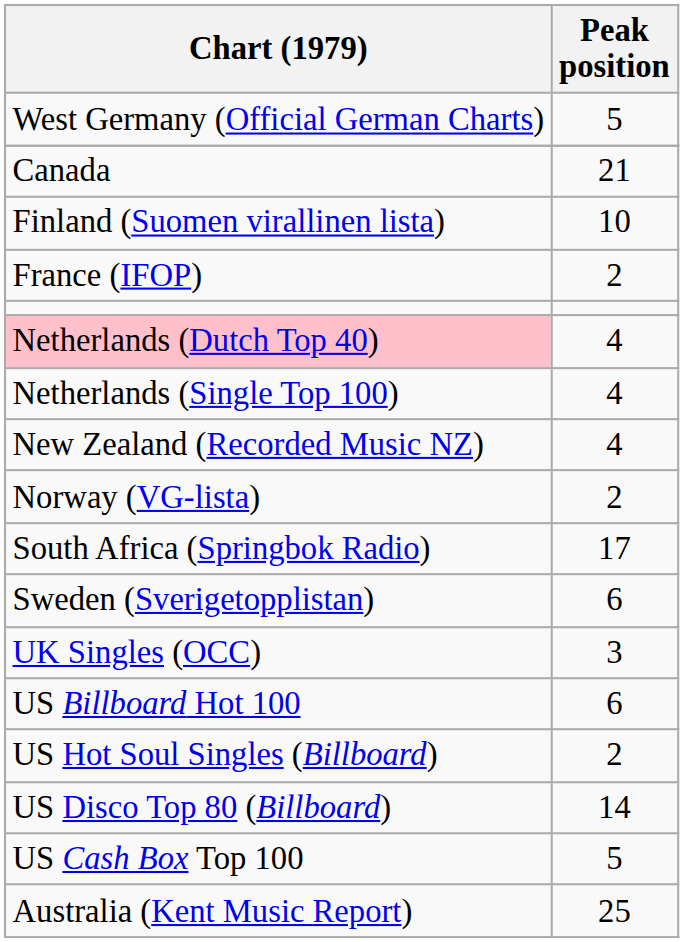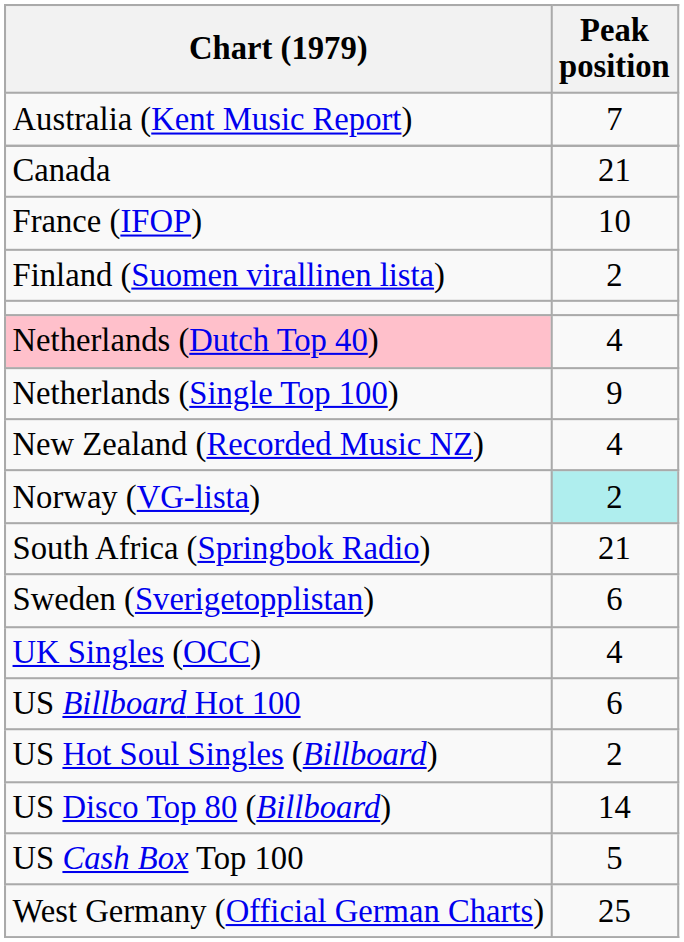(278, 118) West Germany (Official German Charts) -> (212, 118) Australia (Kent Music Report)
(614, 118) 5 -> (614, 118) 7
(229, 222) Finland (Suomen virallinen lista) -> (107, 222) France (IFOP)
(107, 274) France (IFOP) -> (229, 274) Finland (Suomen virallinen lista)
(614, 392) 4 -> (614, 392) 9
(614, 496) no background -> (614, 496) paleturquoise background
(614, 548) 17 -> (614, 548) 21
(614, 651) 3 -> (614, 651) 4
(212, 910) Australia (Kent Music Report) -> (278, 910) West Germany (Official German Charts)
